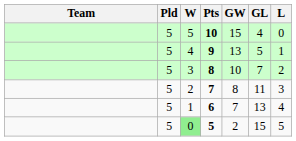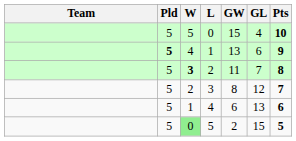columns swapped: (281, 13) <-> (211, 13)
(169, 51) normal -> (169, 51) bold
(260, 51) 5 -> (259, 51) 6
(191, 70) normal -> (191, 70) bold
(235, 70) 10 -> (234, 70) 11
(260, 88) 11 -> (259, 88) 12
(235, 107) 7 -> (234, 107) 6
